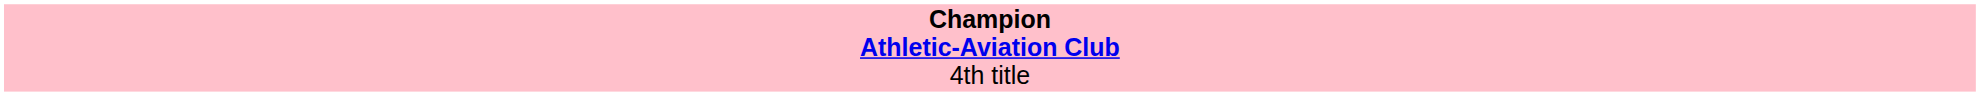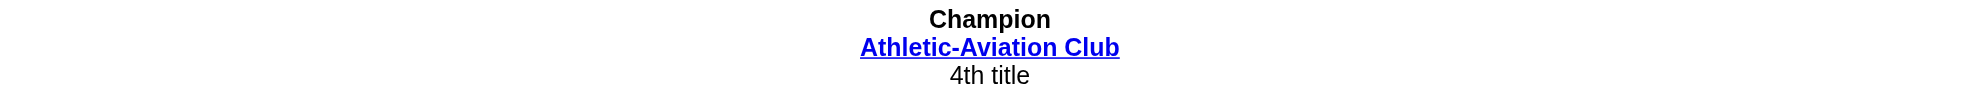(990, 47) pink background -> (990, 47) no background
